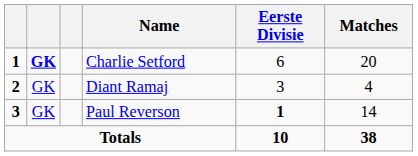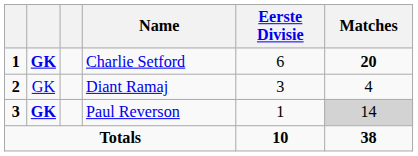(369, 61) normal -> (369, 61) bold
(43, 112) normal -> (43, 112) bold
(280, 112) bold -> (280, 112) normal
(369, 112) no background -> (369, 112) lightgrey background
